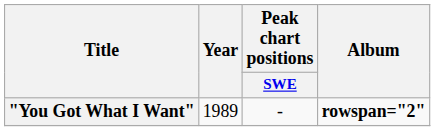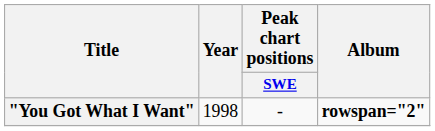(220, 111) 1989 -> (220, 111) 1998
